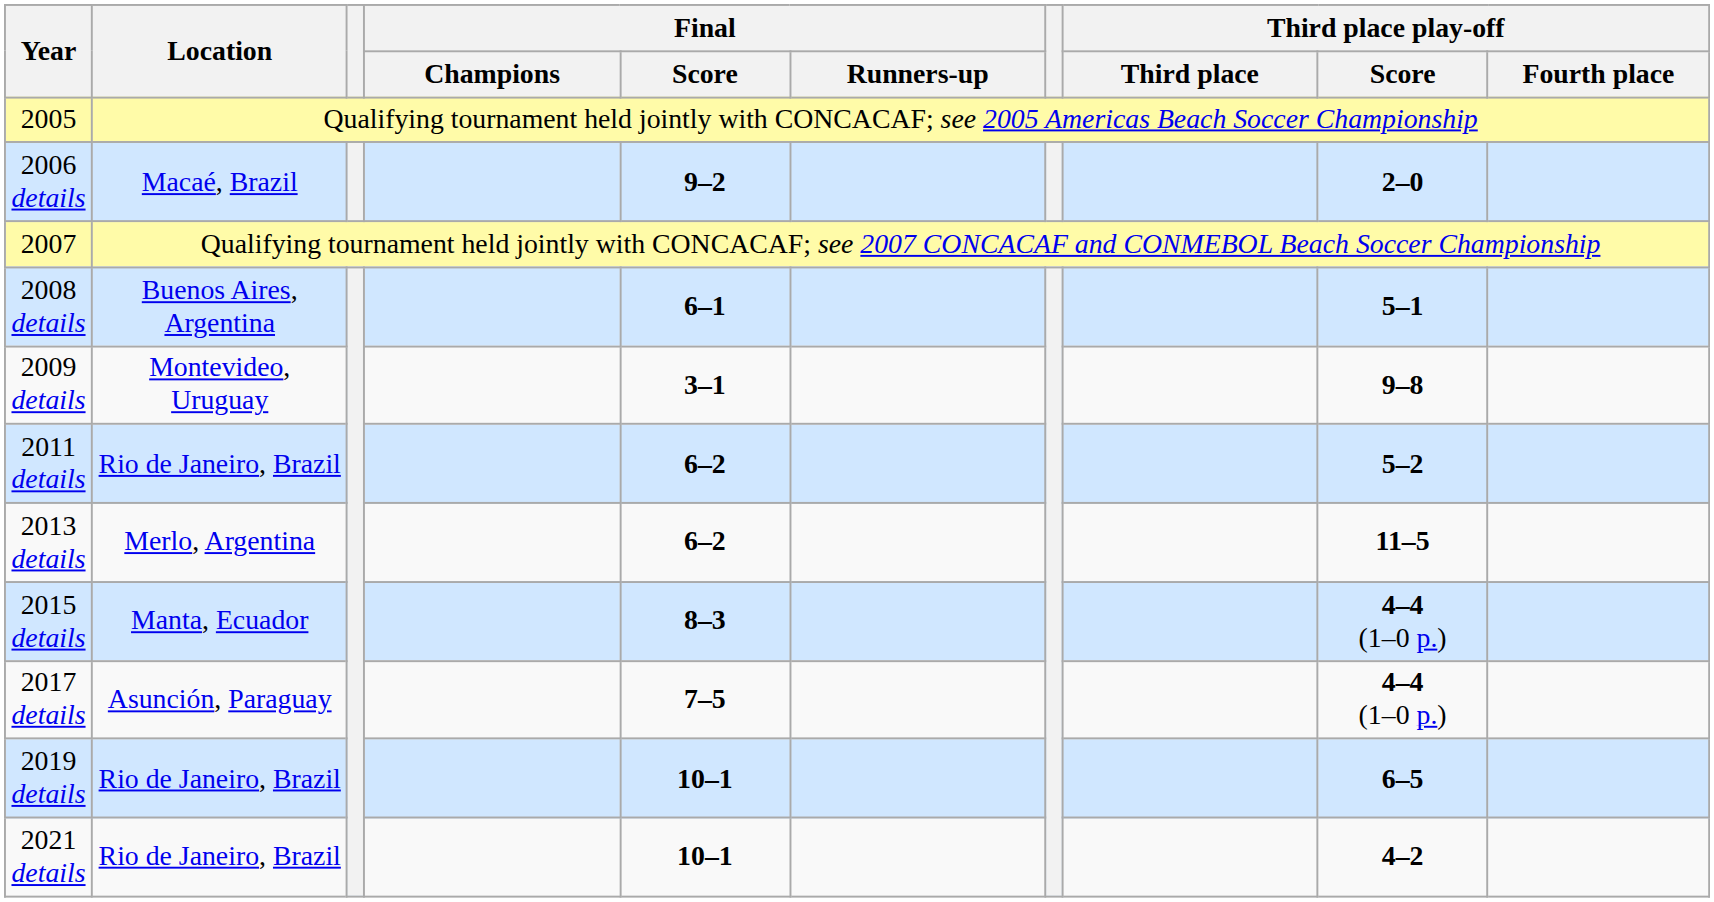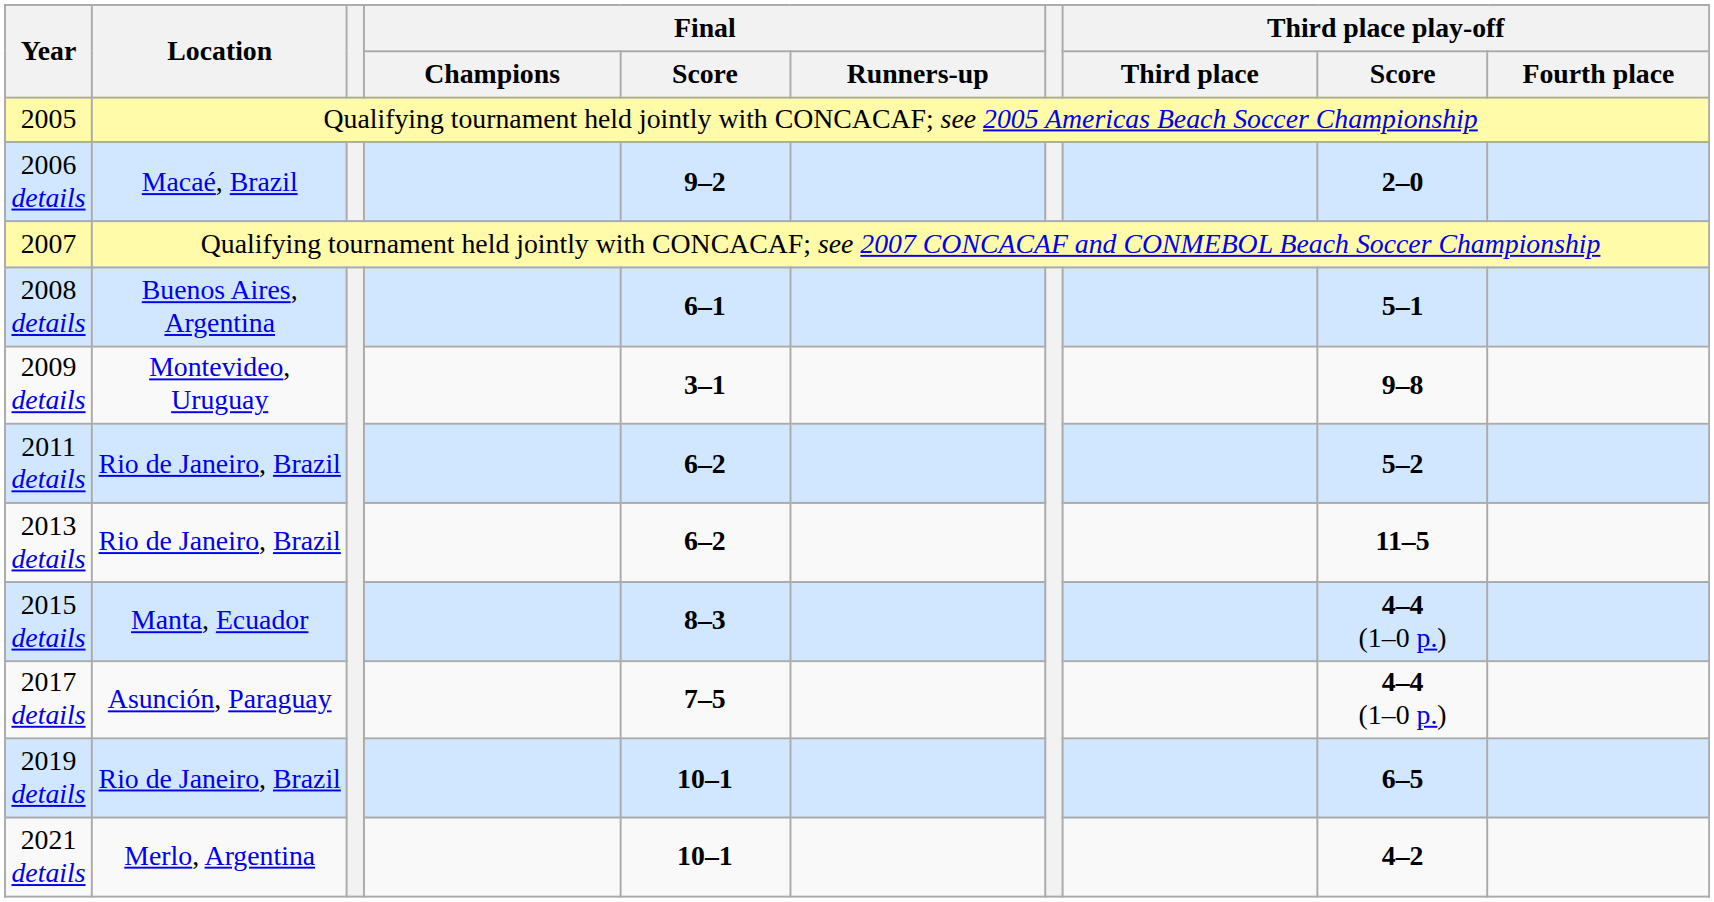(220, 542) Merlo, Argentina -> (220, 542) Rio de Janeiro, Brazil
(220, 856) Rio de Janeiro, Brazil -> (220, 856) Merlo, Argentina
